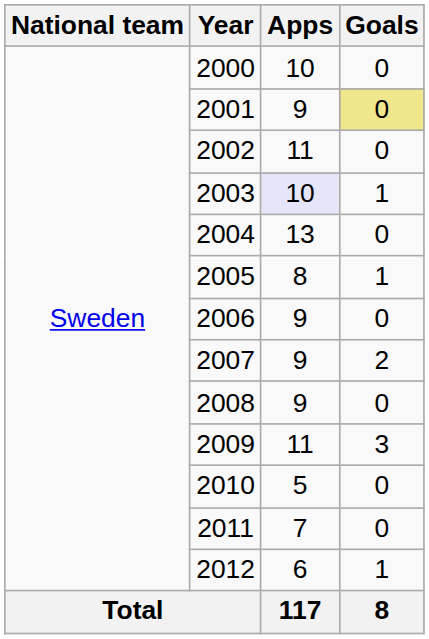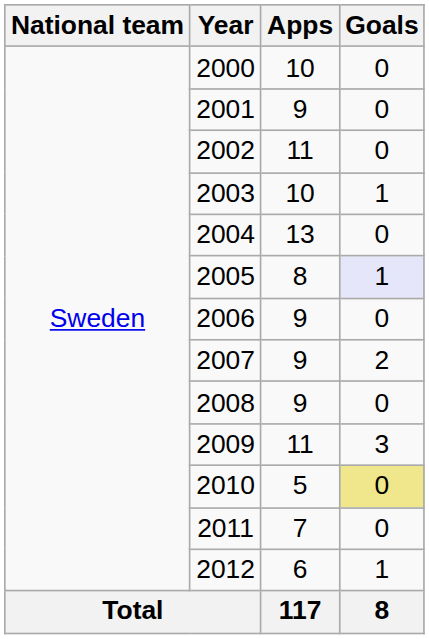(382, 109) khaki background -> (382, 109) no background
(300, 192) lavender background -> (300, 192) no background
(382, 276) no background -> (382, 276) lavender background
(382, 485) no background -> (382, 485) khaki background
